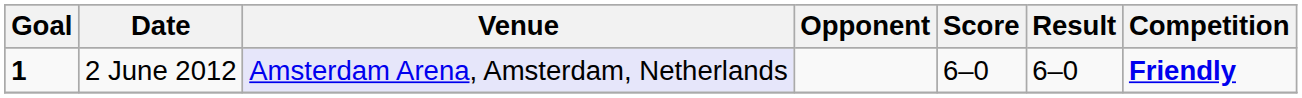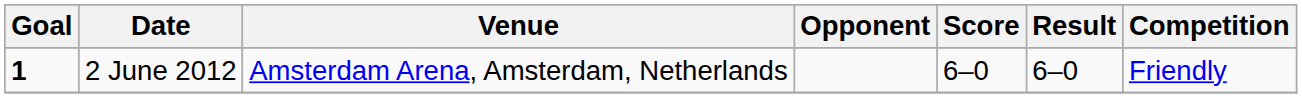(518, 69) lavender background -> (518, 69) no background
(1182, 69) bold -> (1178, 69) normal
